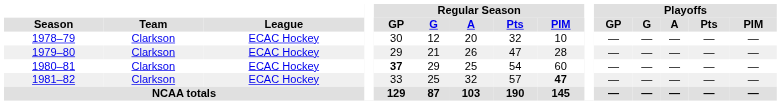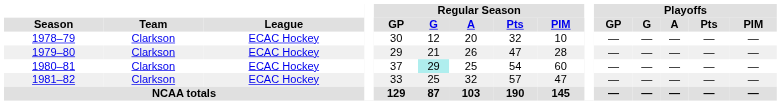(396, 66) bold -> (396, 66) normal
(434, 66) no background -> (434, 66) paleturquoise background
(561, 80) bold -> (561, 80) normal
